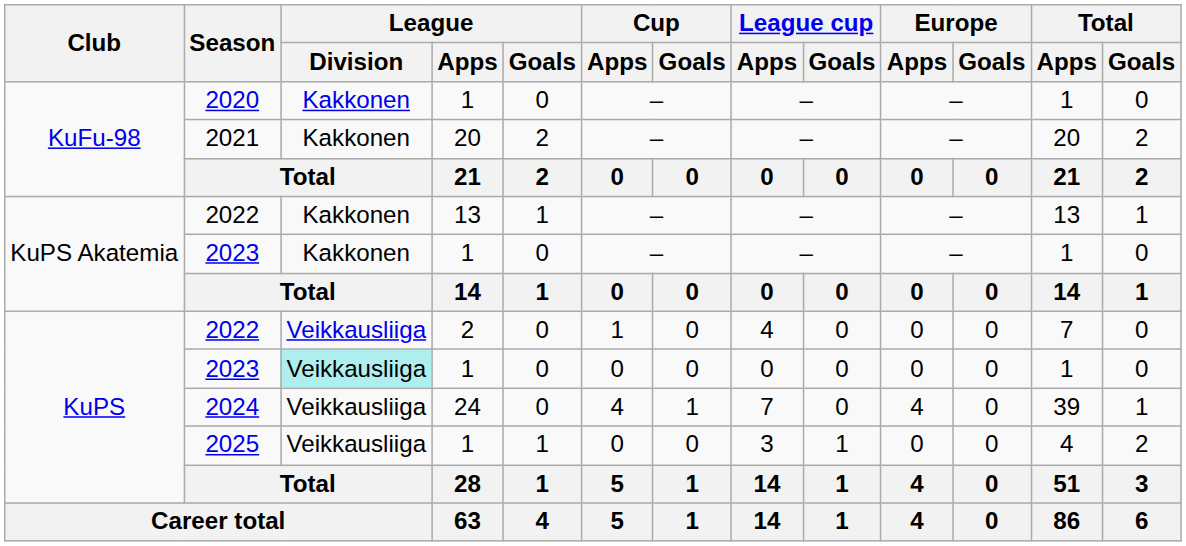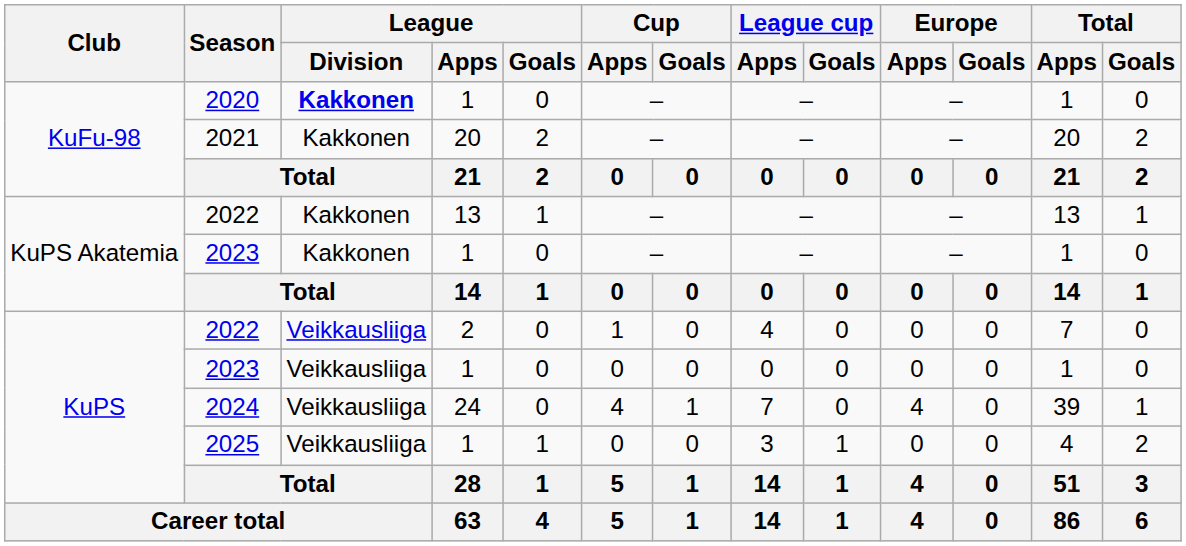(356, 100) normal -> (356, 100) bold
(356, 368) paleturquoise background -> (356, 368) no background
